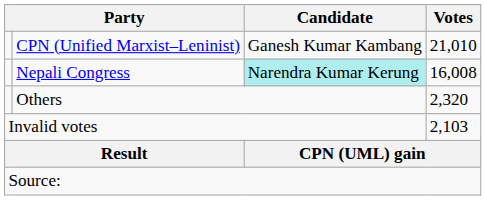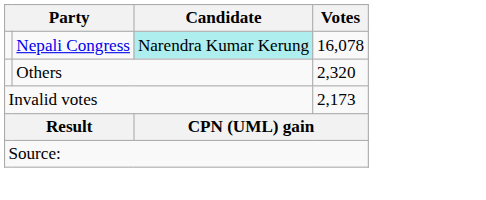- row: (128, 45)
(453, 72) 16,008 -> (340, 45) 16,078
(449, 126) 2,103 -> (336, 99) 2,173
